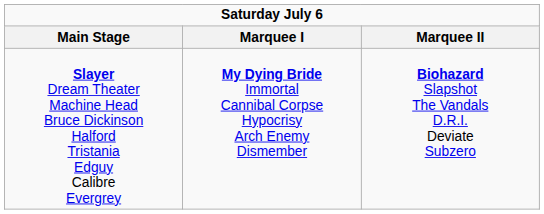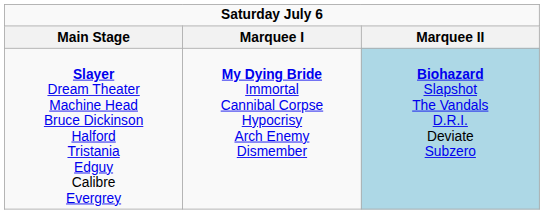(450, 113) no background -> (450, 113) lightblue background
